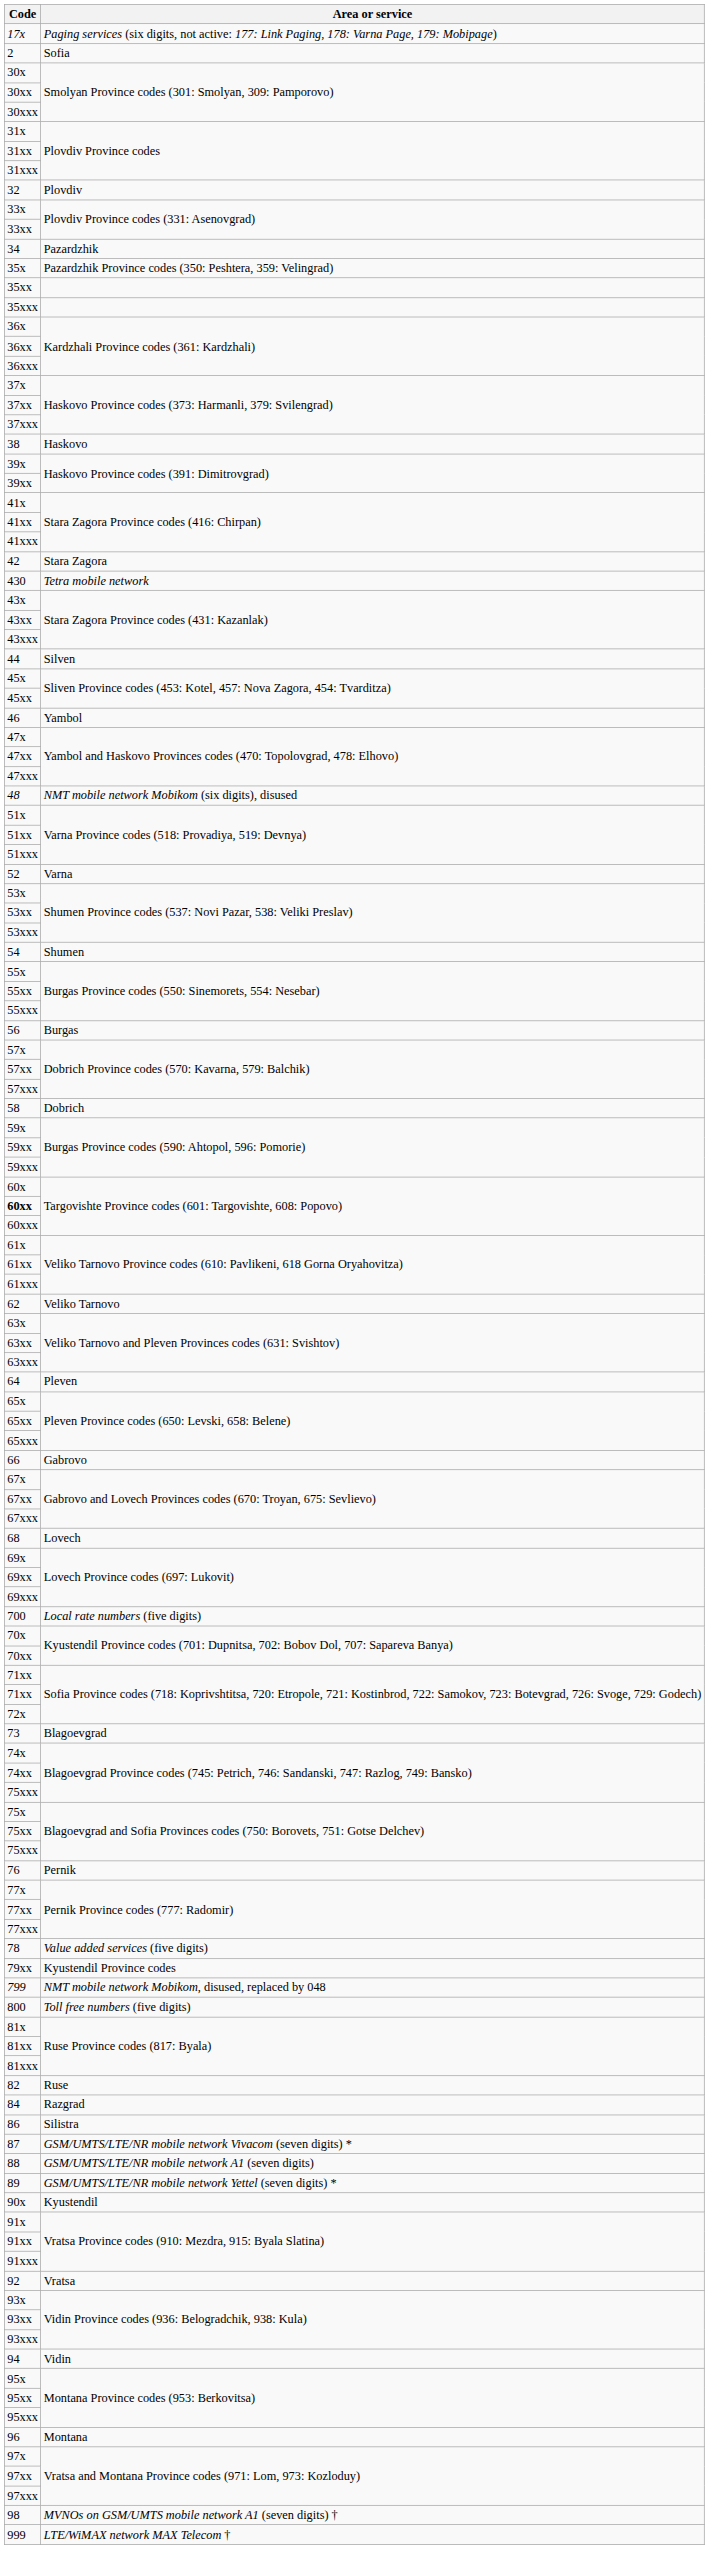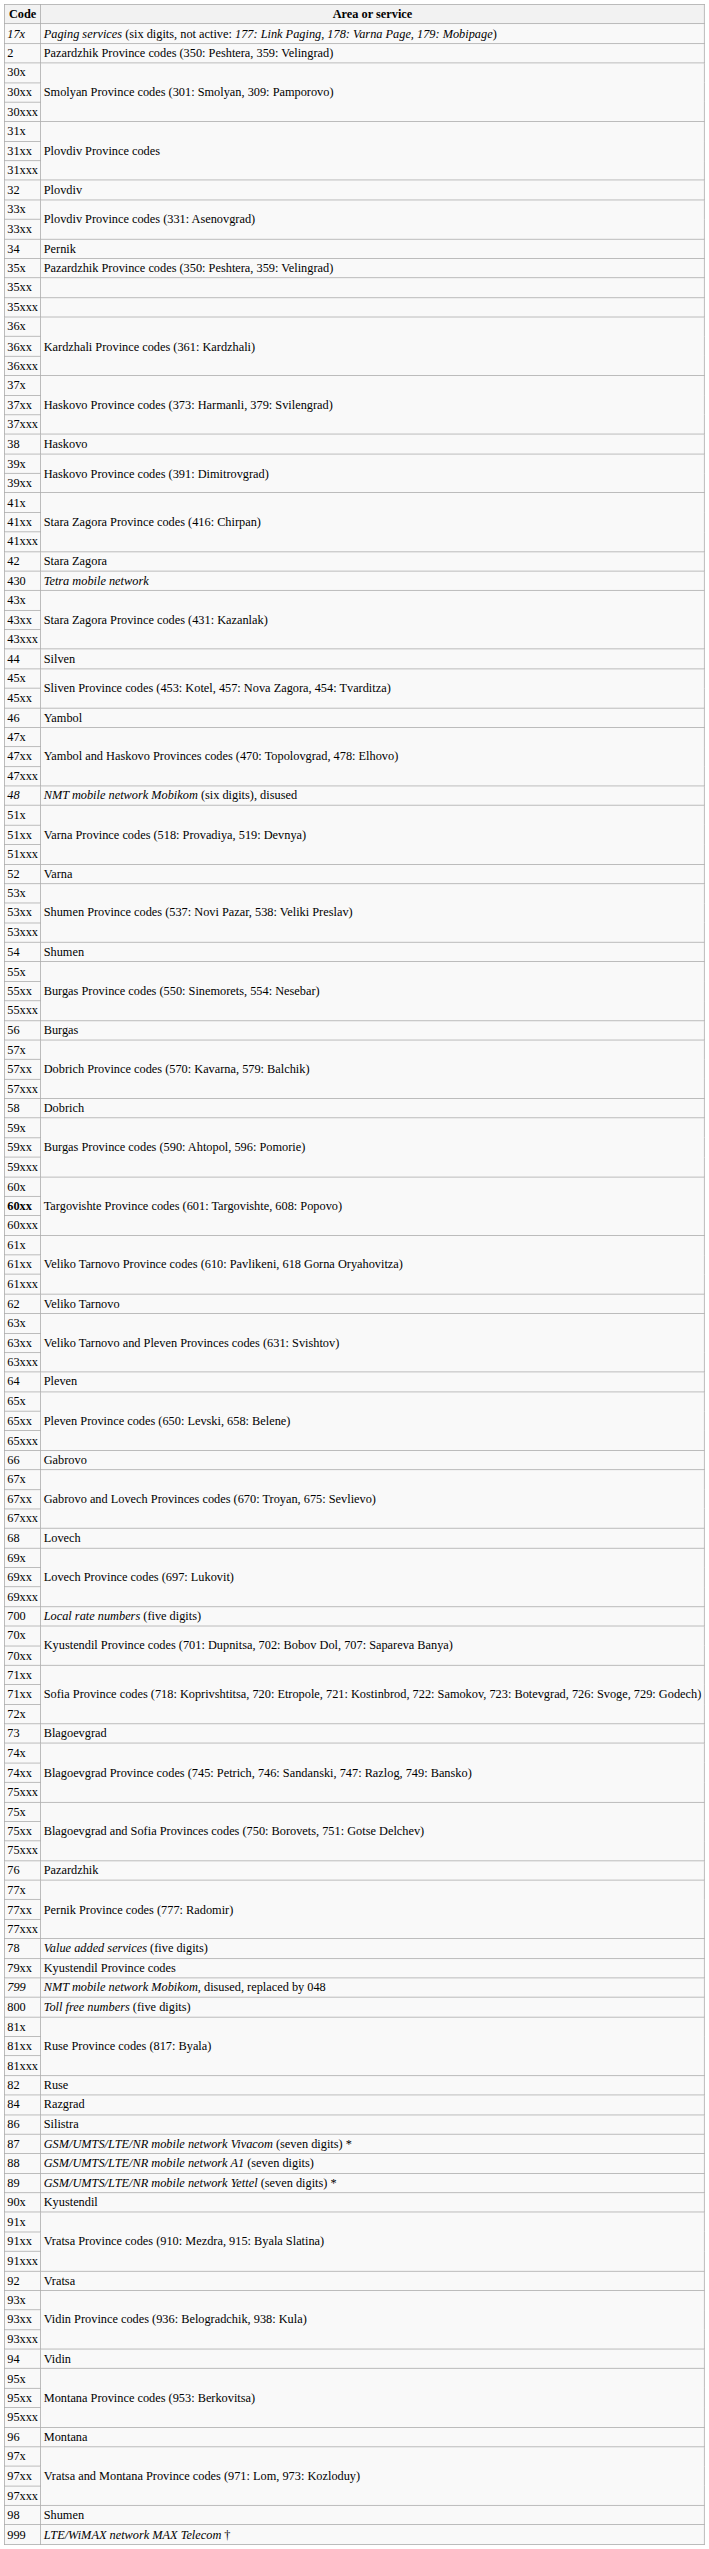(57, 53) Sofia -> (188, 53) Pazardzhik Province codes (350: Peshtera, 359: Velingrad)
(71, 248) Pazardzhik -> (60, 248) Pernik
(60, 1870) Pernik -> (71, 1870) Pazardzhik
(191, 2515) MVNOs on GSM/UMTS mobile network A1 (seven digits) † -> (64, 2515) Shumen
